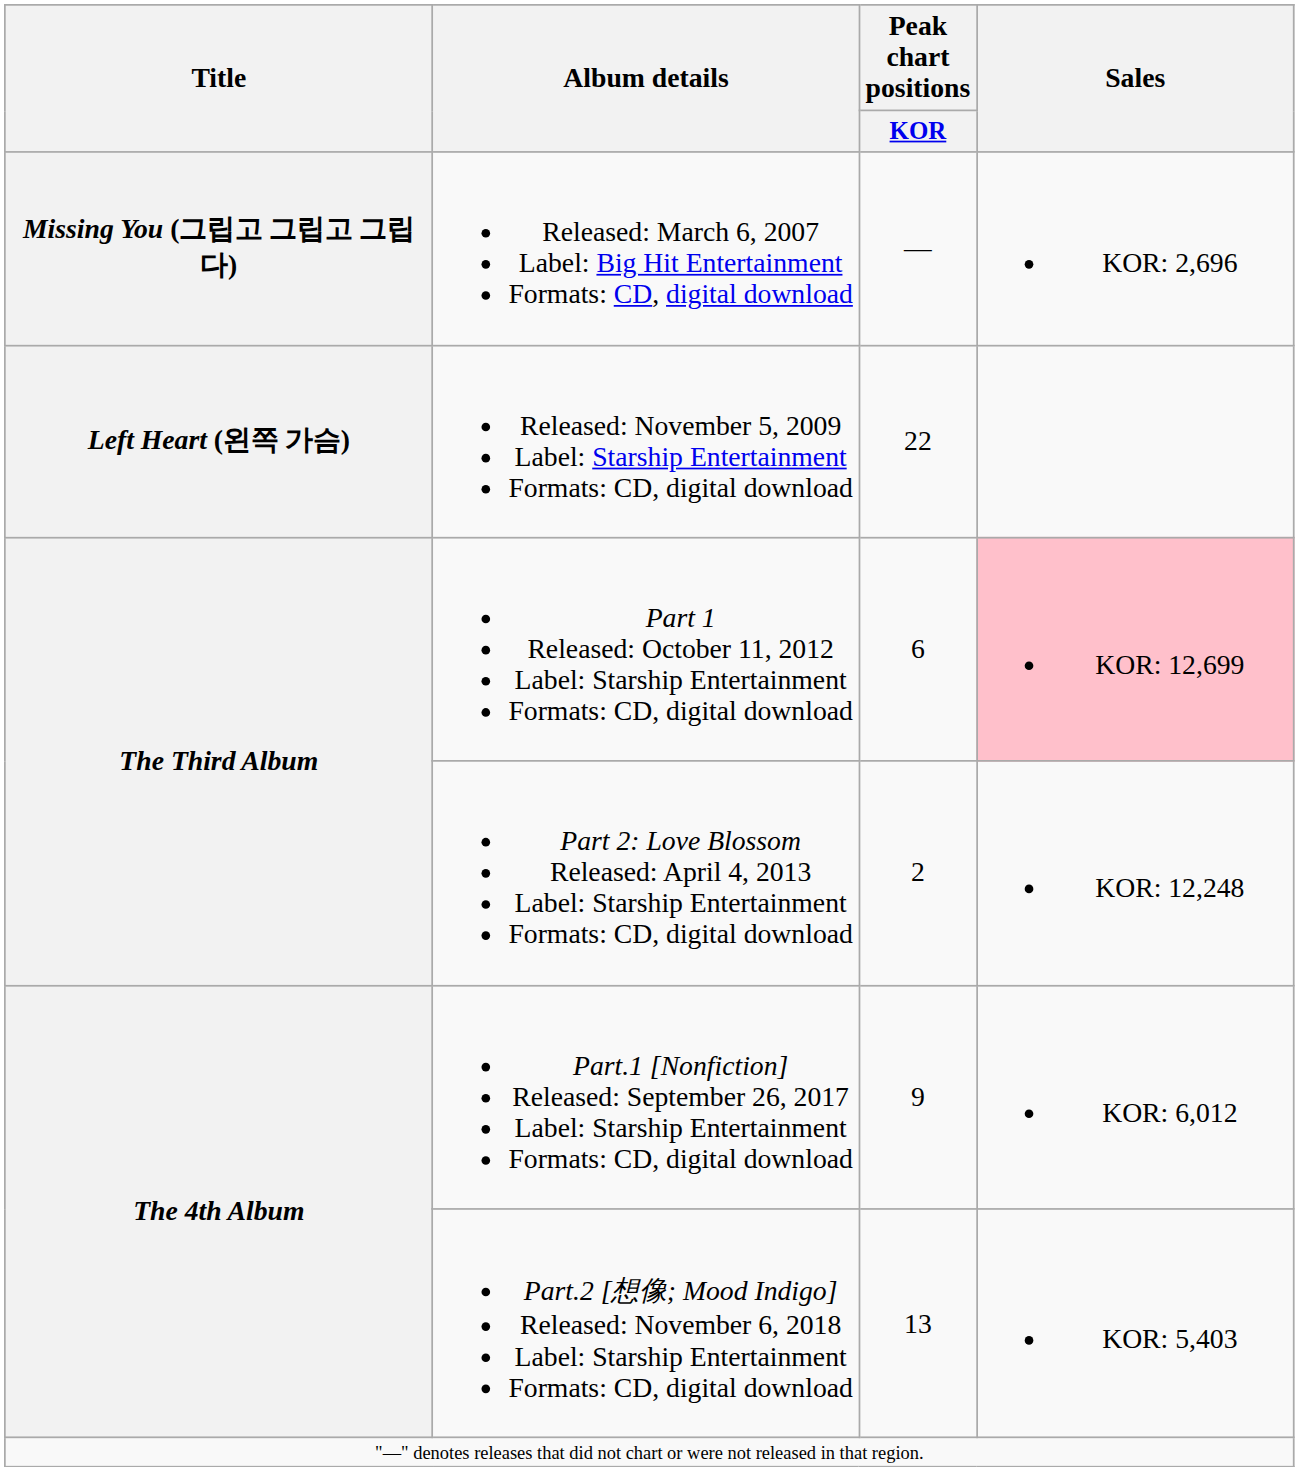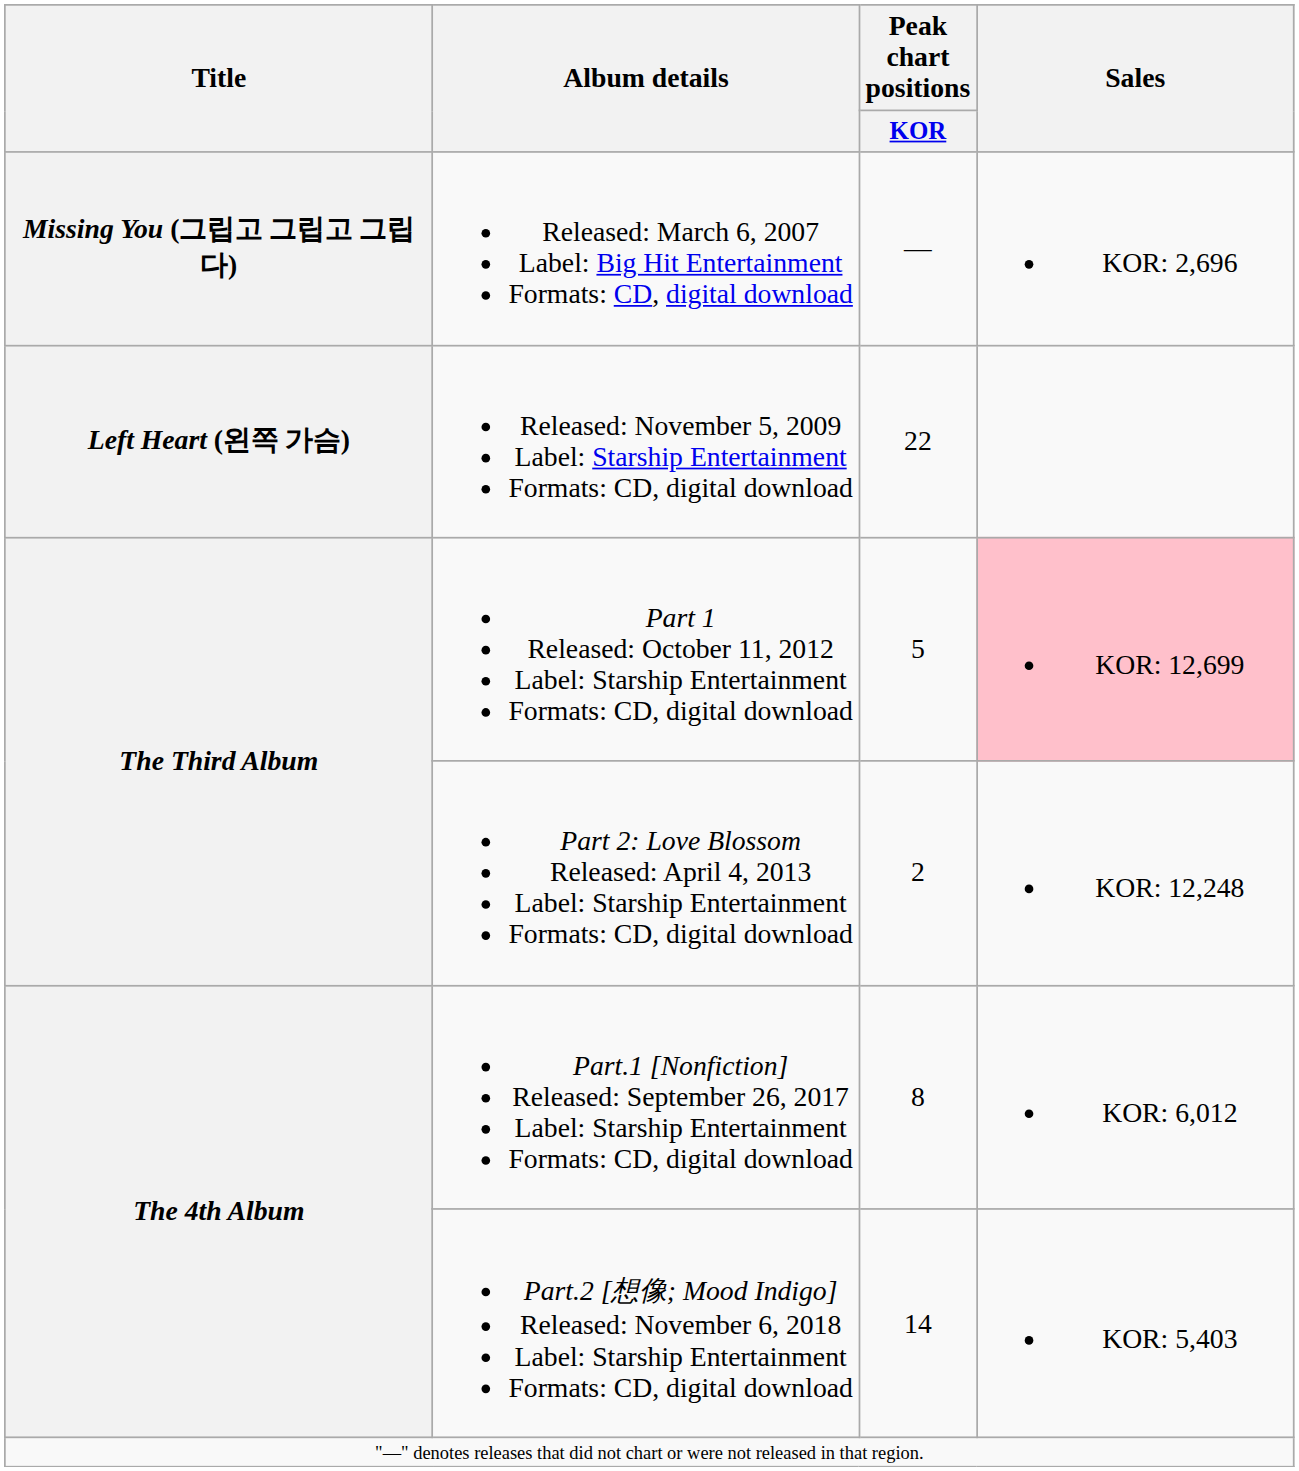(918, 649) 6 -> (918, 649) 5
(918, 1096) 9 -> (918, 1096) 8
(918, 1323) 13 -> (918, 1323) 14
